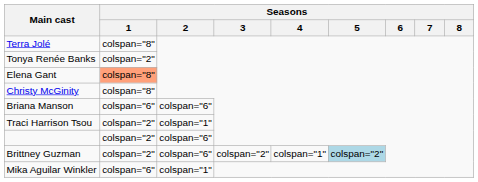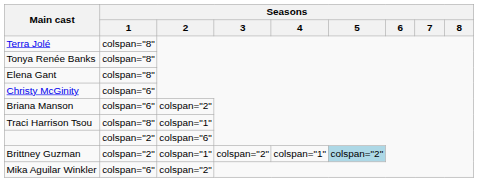(128, 59) colspan="2" -> (128, 59) colspan="8"
(128, 75) lightsalmon background -> (128, 75) no background
(128, 91) colspan="8" -> (128, 91) colspan="6"
(186, 106) colspan="6" -> (186, 106) colspan="2"
(128, 122) colspan="2" -> (128, 122) colspan="8"
(186, 153) colspan="6" -> (186, 153) colspan="1"
(186, 169) colspan="1" -> (186, 169) colspan="2"
